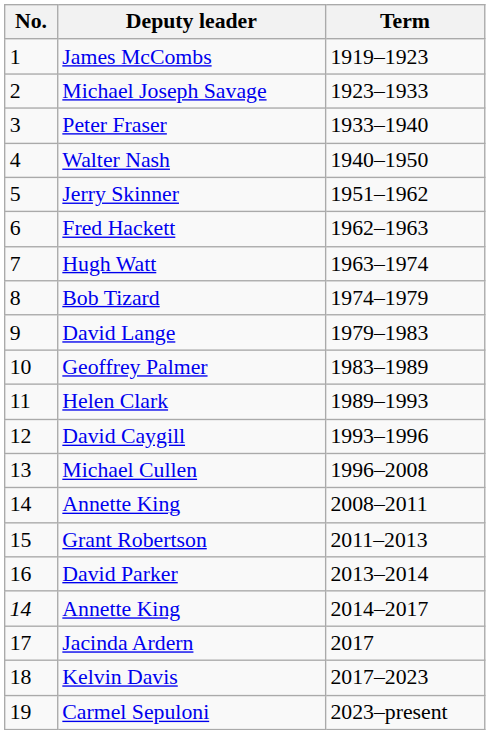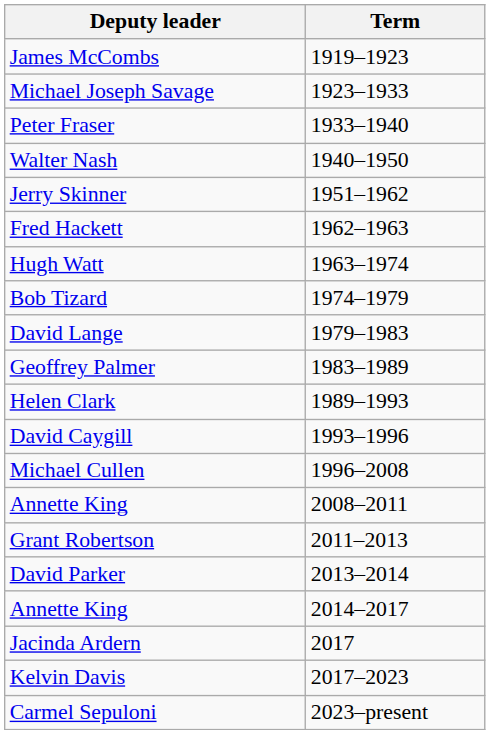- column: (31, 21)
